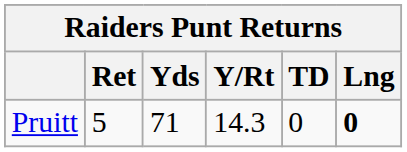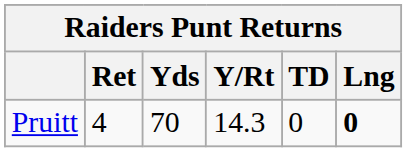(99, 122) 5 -> (99, 122) 4
(165, 122) 71 -> (165, 122) 70
